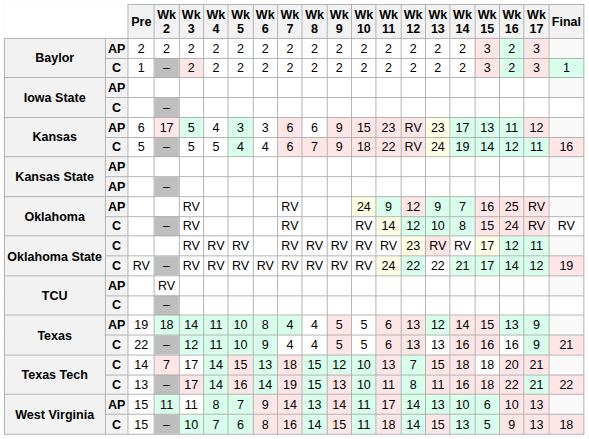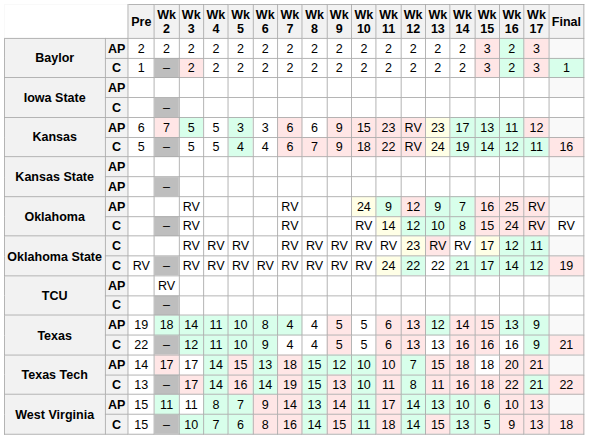(167, 128) 17 -> (167, 128) 7
(216, 128) 4 -> (216, 128) 5
(117, 365) C -> (117, 365) AP
(167, 365) 7 -> (167, 365) 17
(389, 365) 13 -> (389, 365) 10
